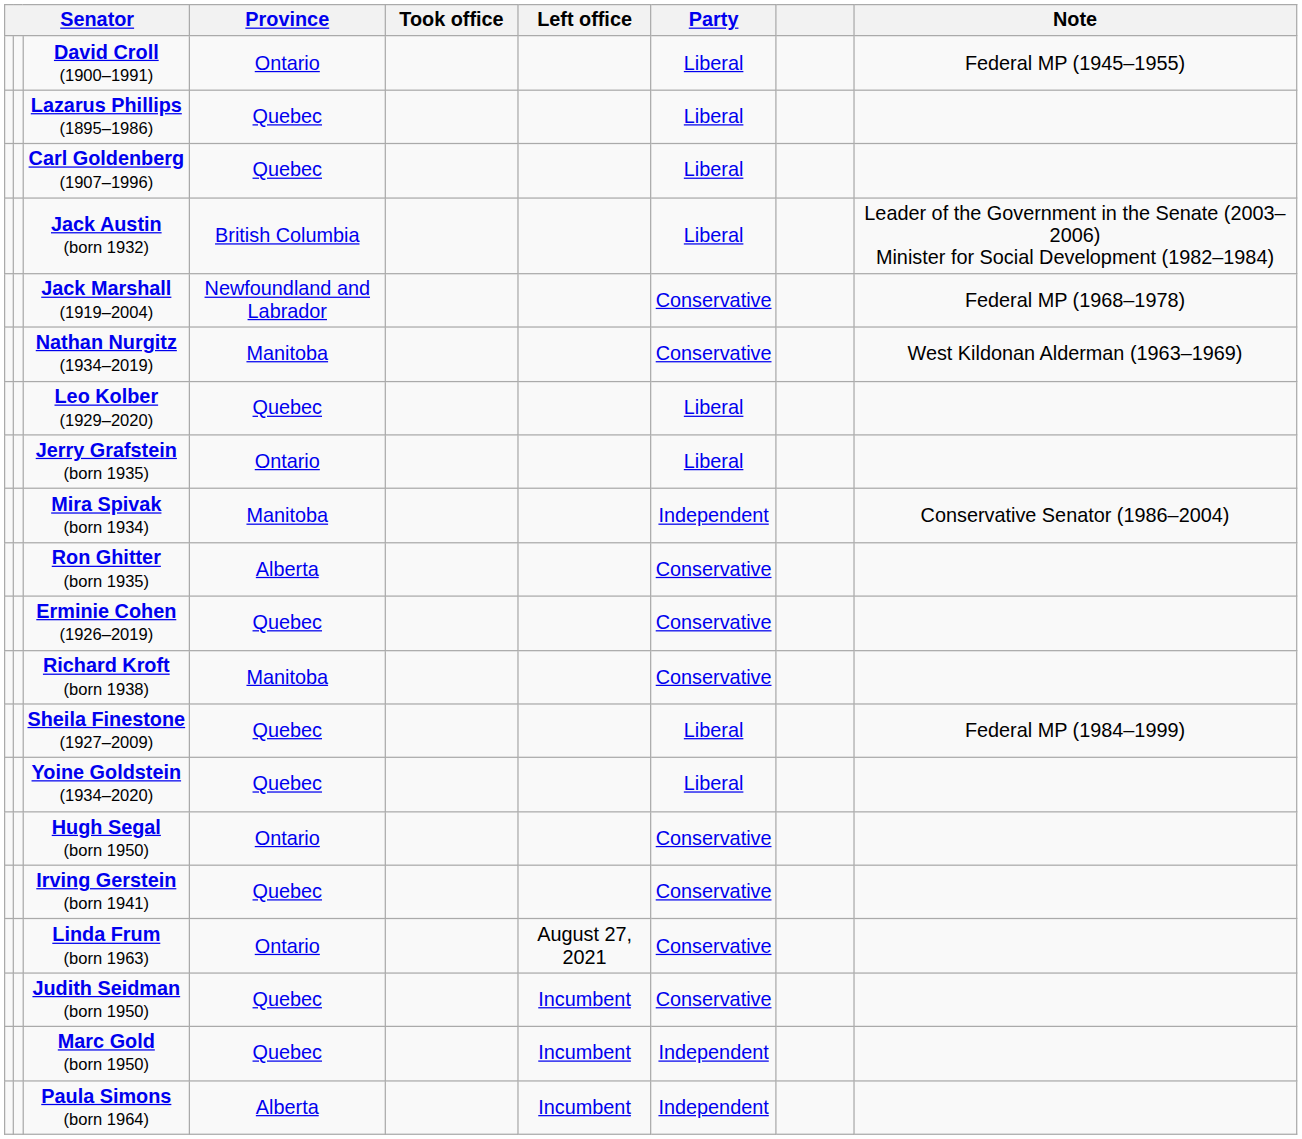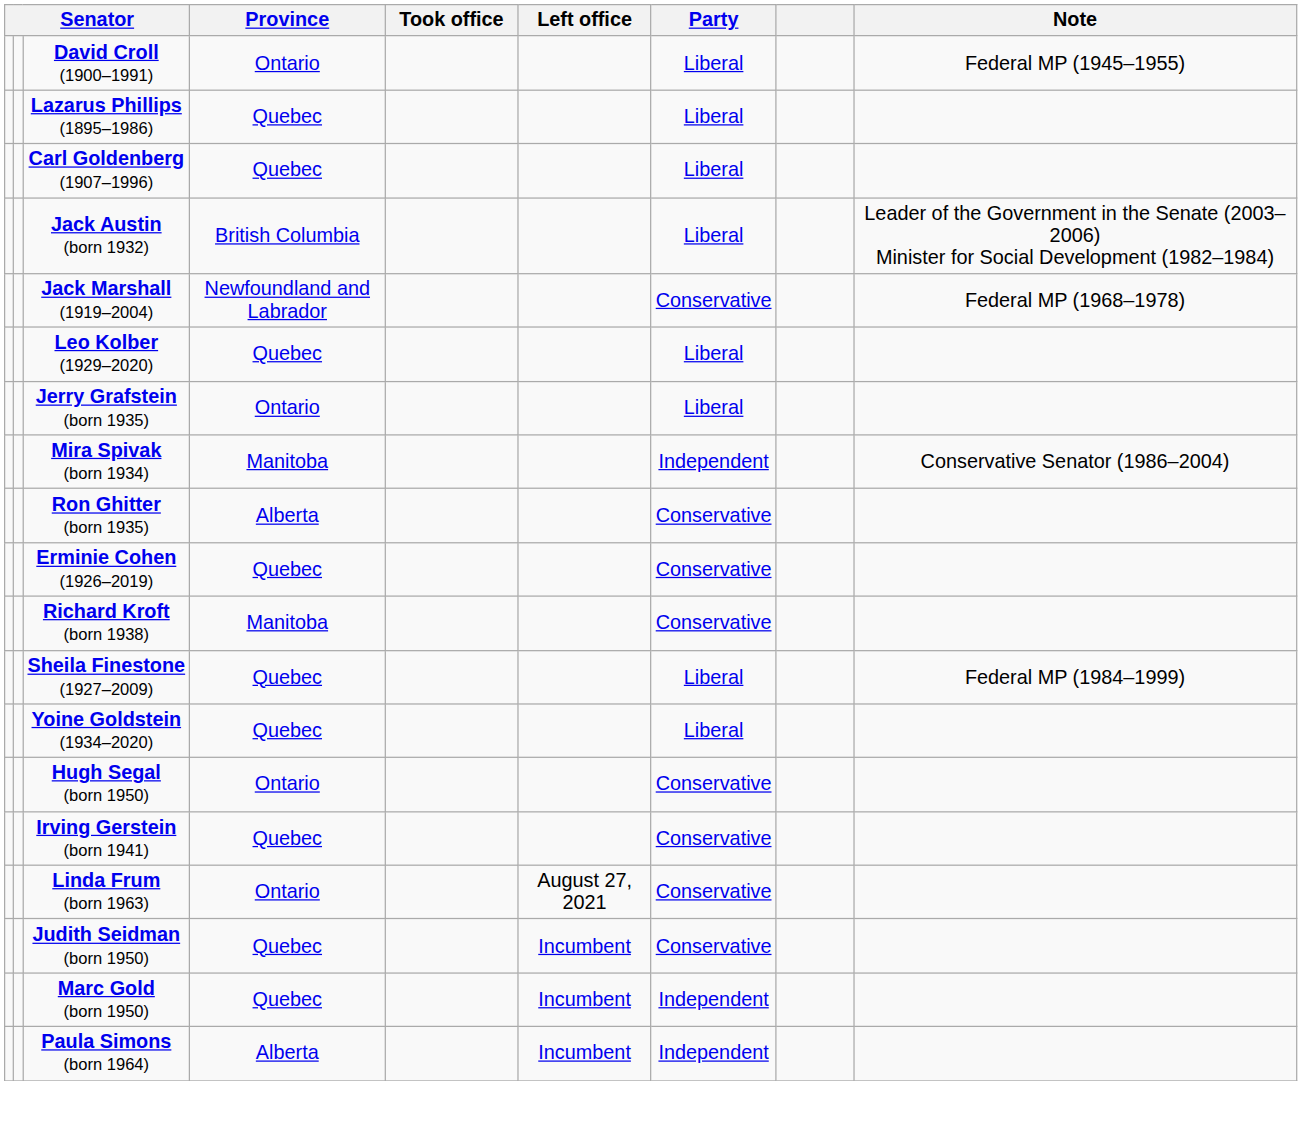- row: (106, 354)
